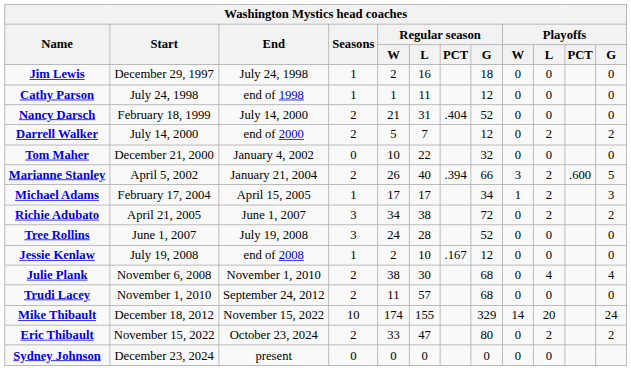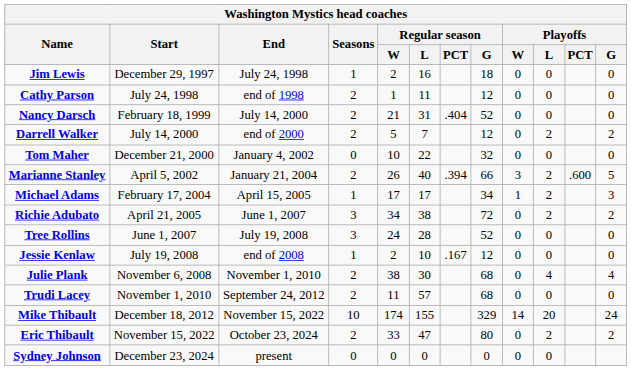(353, 94) 1 -> (353, 94) 2
